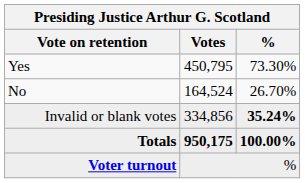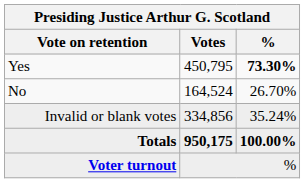(273, 66) normal -> (272, 66) bold
(272, 116) bold -> (273, 116) normal
